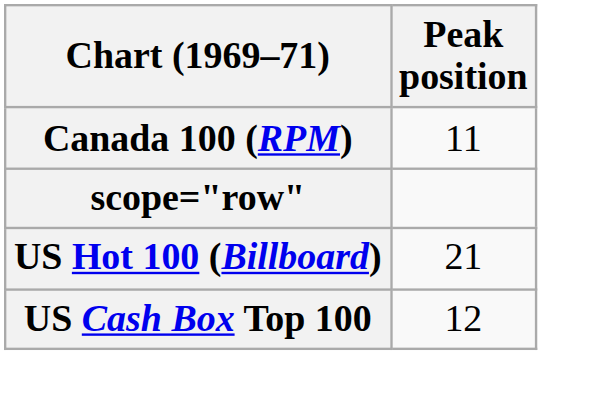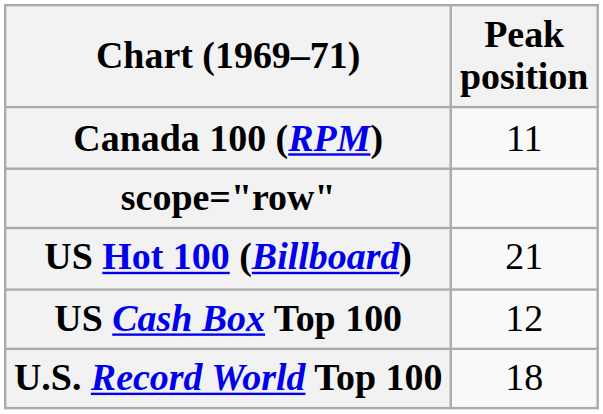+ row: (228, 377)
